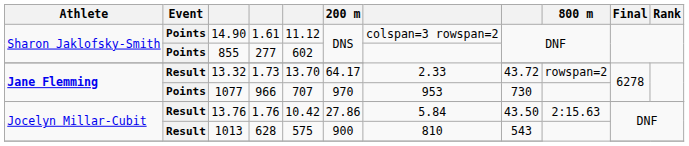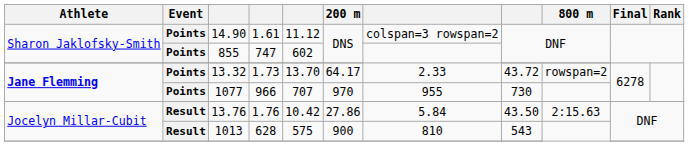(266, 53) 277 -> (266, 53) 747
(186, 72) Result -> (186, 72) Points
(432, 92) 953 -> (432, 92) 955
